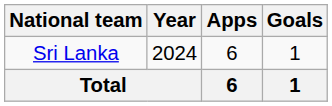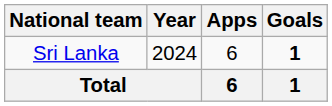(295, 52) normal -> (295, 52) bold
